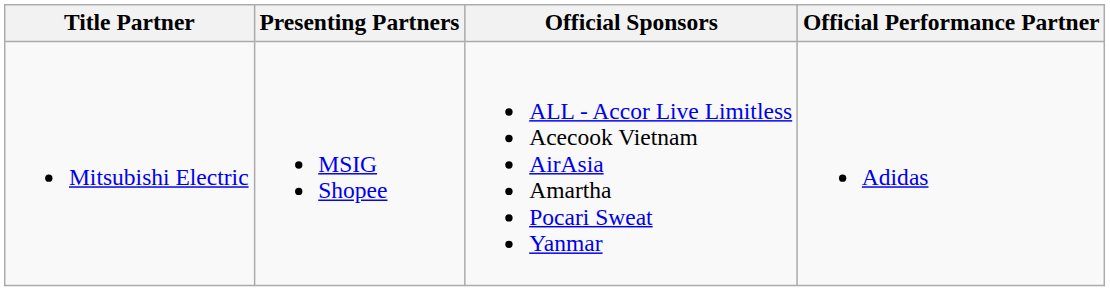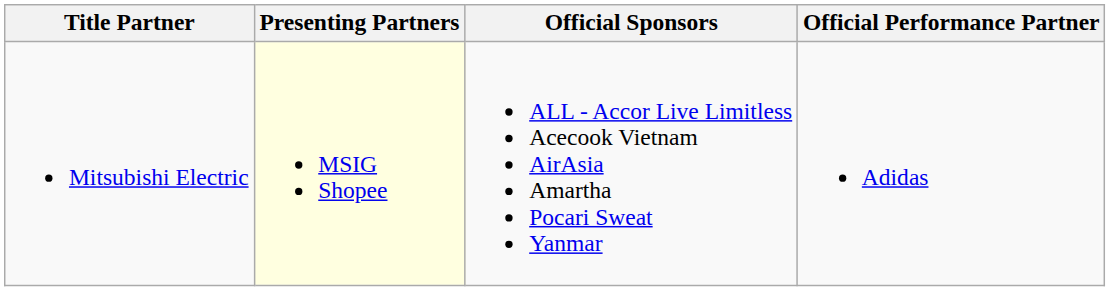(359, 177) no background -> (359, 177) lightyellow background
